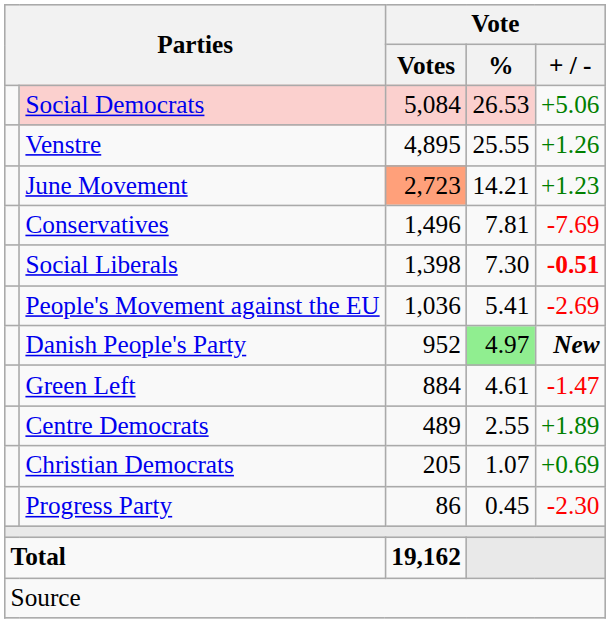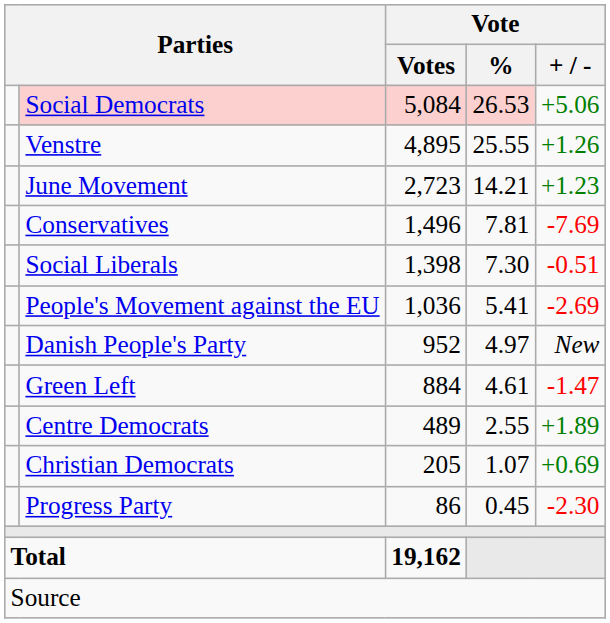(432, 184) lightsalmon background -> (432, 184) no background
(573, 265) bold -> (573, 265) normal
(507, 345) lightgreen background -> (507, 345) no background
(576, 345) bold -> (577, 345) normal
